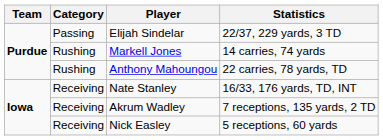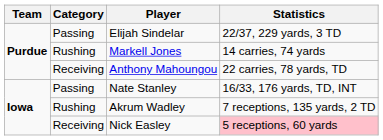(74, 70) Rushing -> (78, 70) Receiving
(78, 88) Receiving -> (73, 88) Passing
(78, 107) Receiving -> (74, 107) Rushing
(280, 125) no background -> (280, 125) pink background
